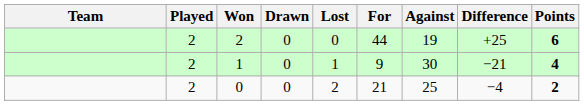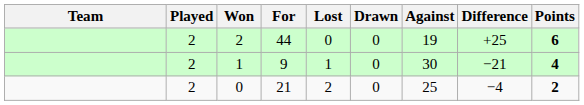columns swapped: (287, 16) <-> (379, 16)
